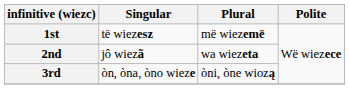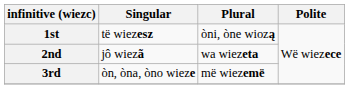(233, 34) më wiezemë -> (238, 34) òni, òne wiozą
(238, 73) òni, òne wiozą -> (233, 73) më wiezemë
